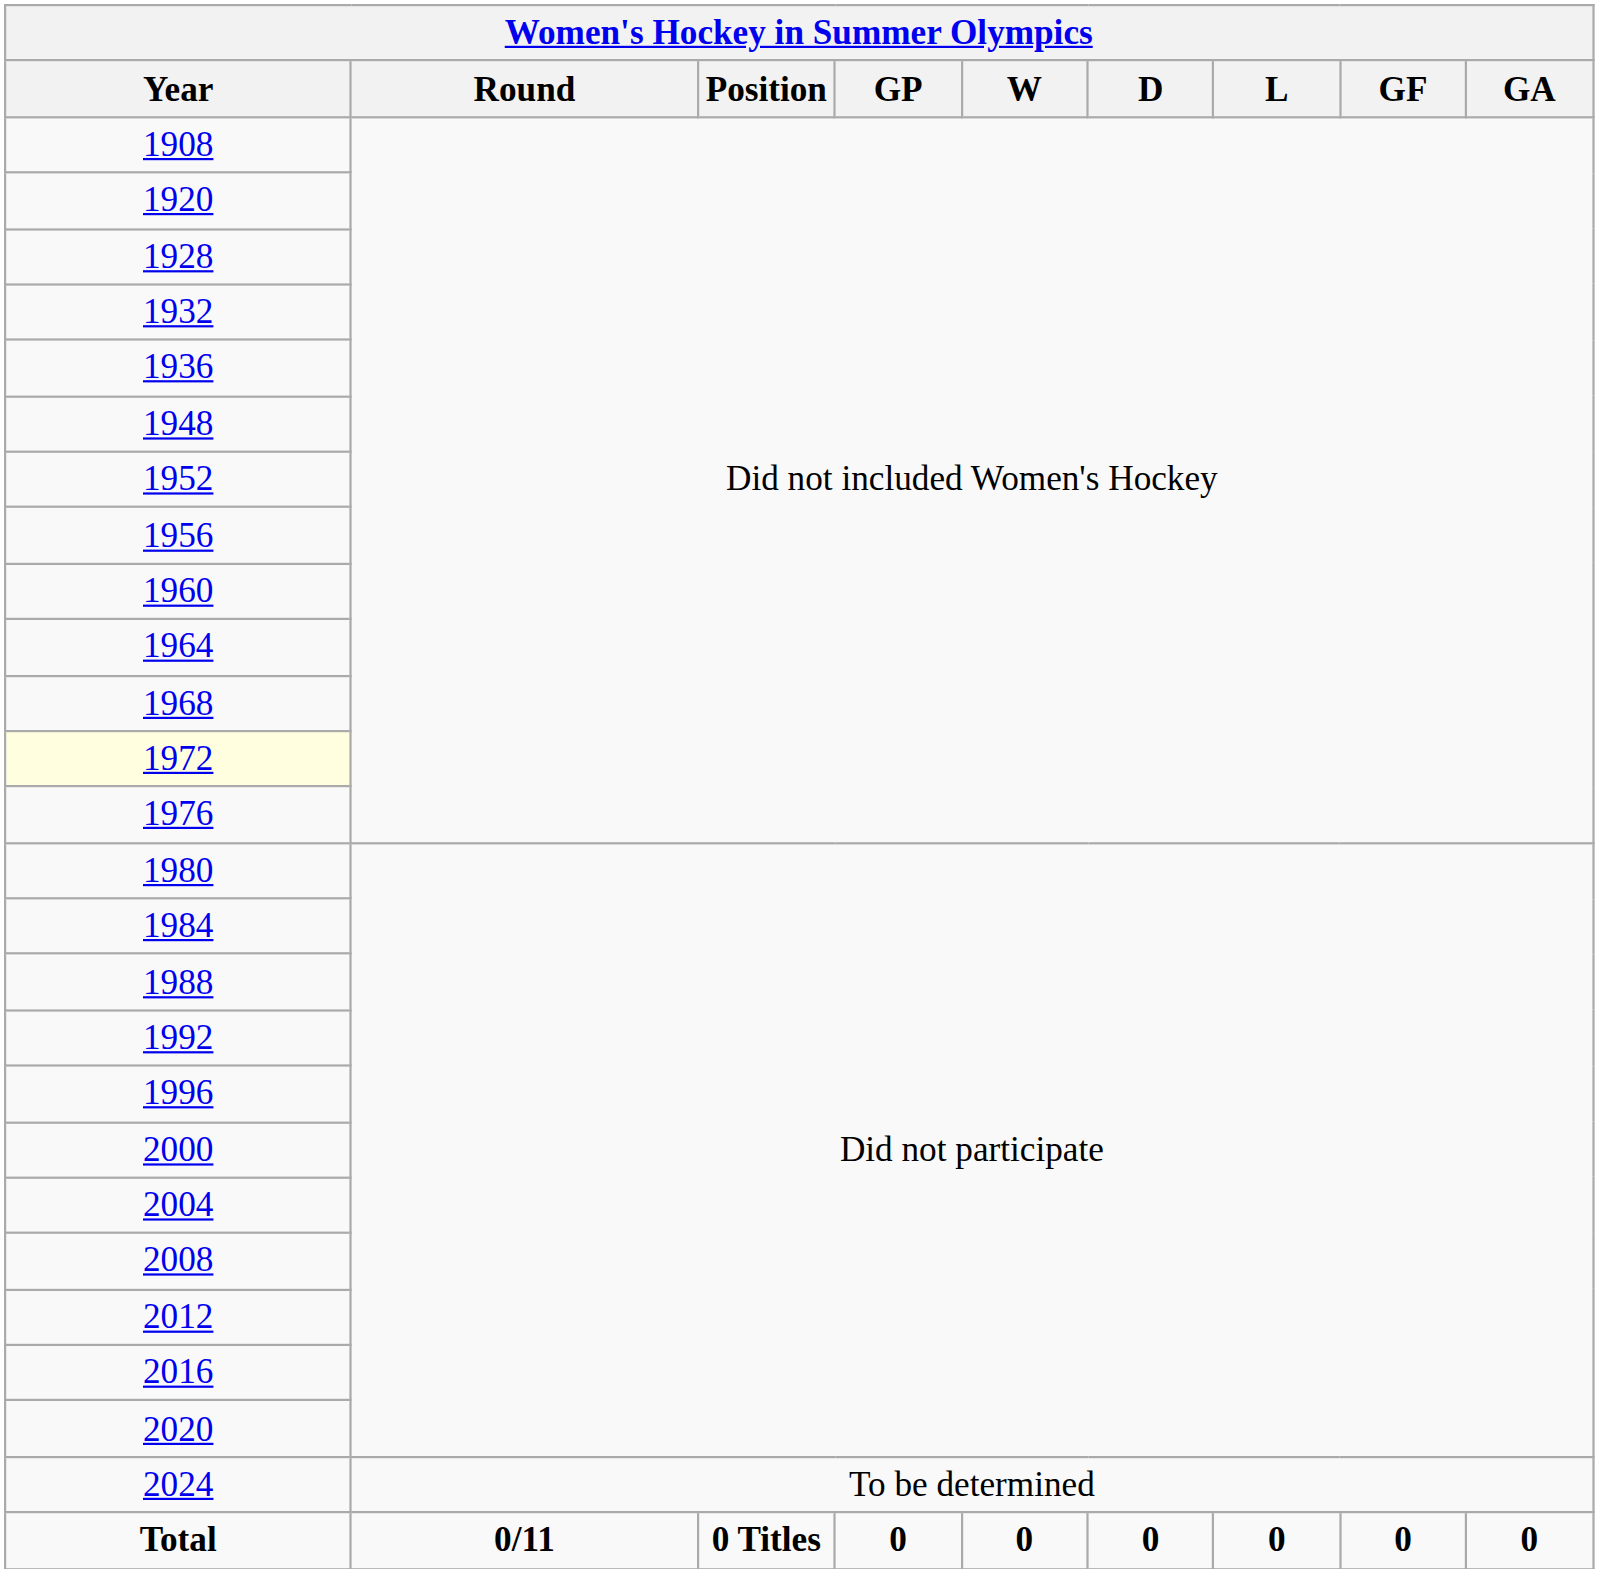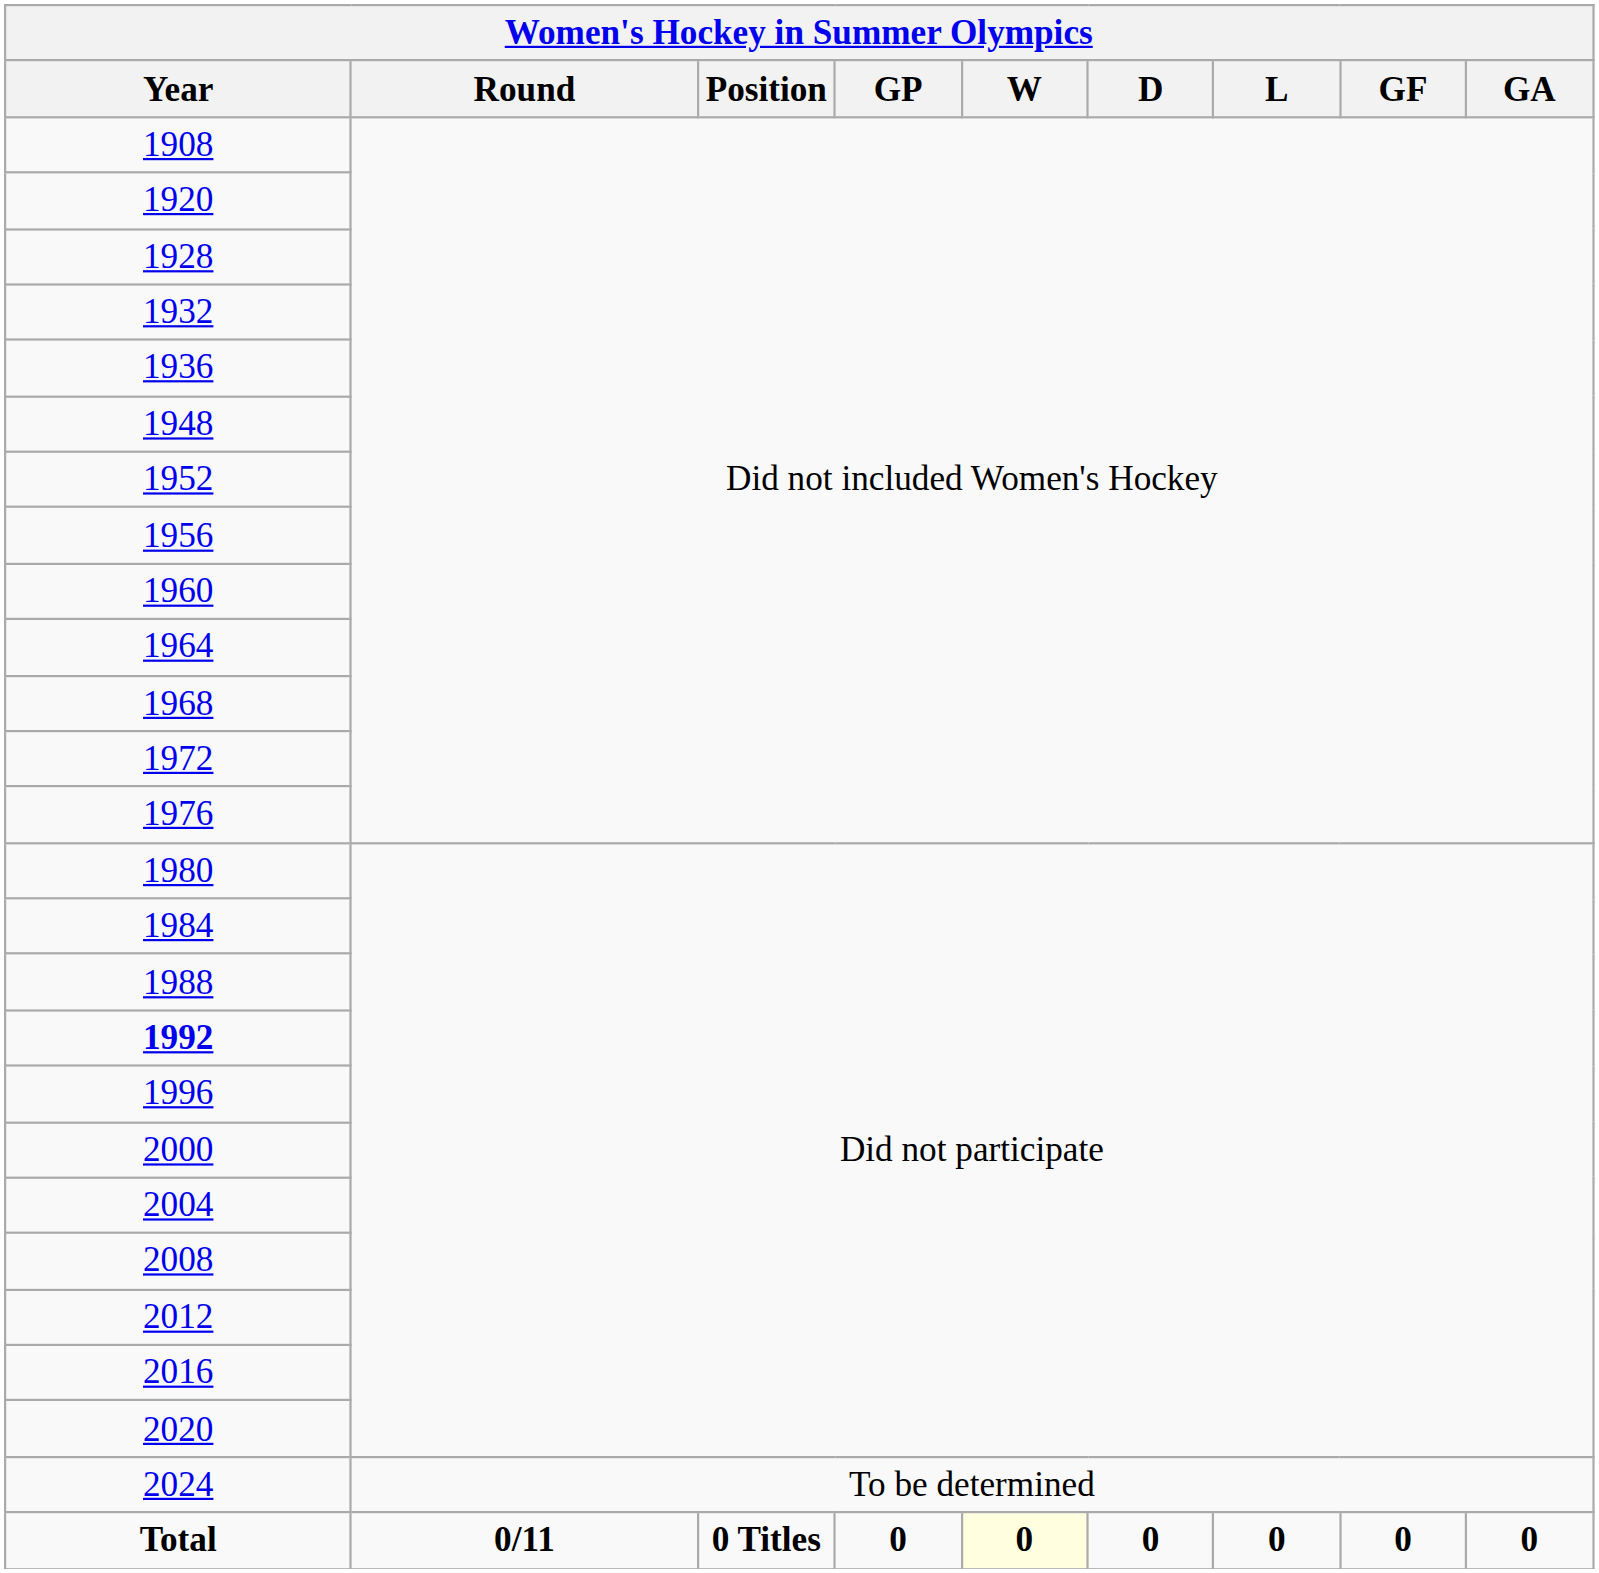(178, 758) lightyellow background -> (178, 758) no background
(178, 1037) normal -> (178, 1037) bold
(1024, 1539) no background -> (1024, 1539) lightyellow background
